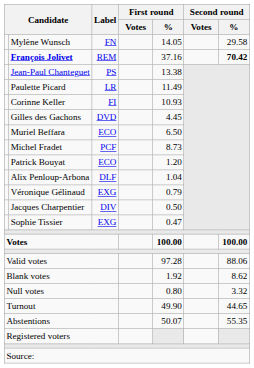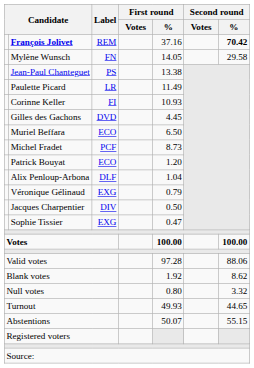rows swapped: (42, 57) <-> (40, 42)
(172, 306) 49.90 -> (172, 306) 49.93
(237, 321) 55.35 -> (237, 321) 55.15
